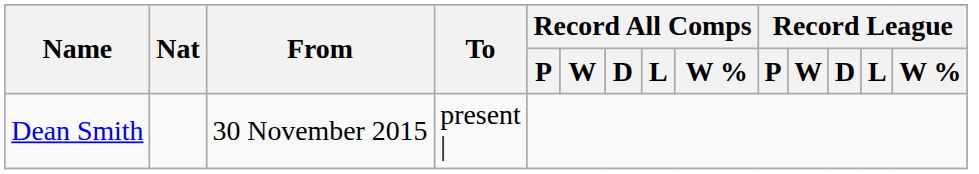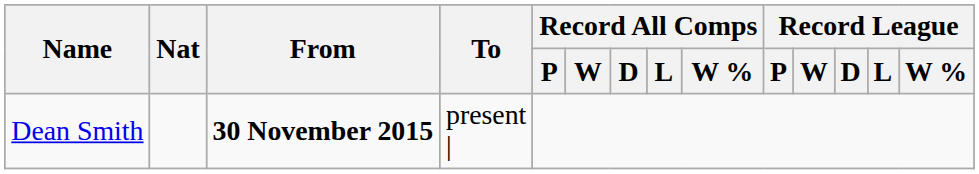(320, 130) normal -> (323, 130) bold
